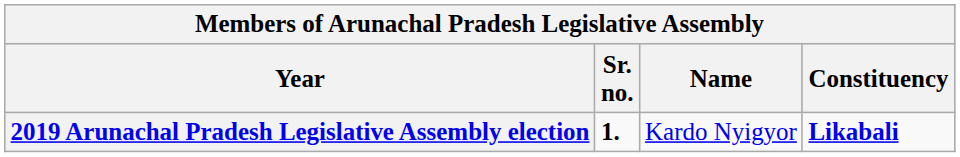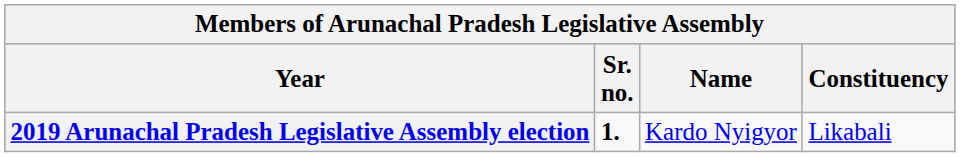(853, 131) bold -> (850, 131) normal
